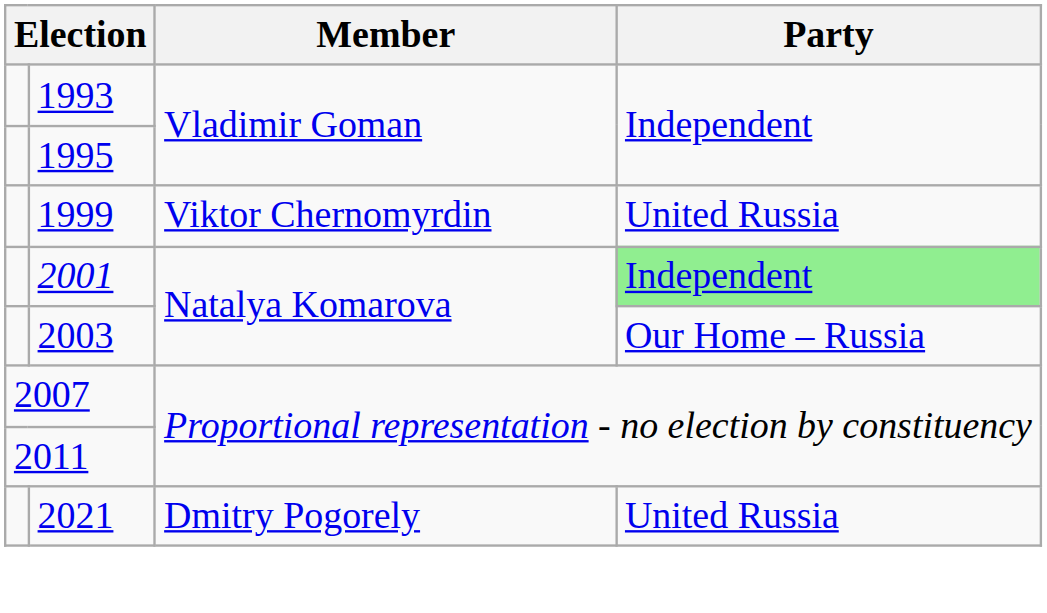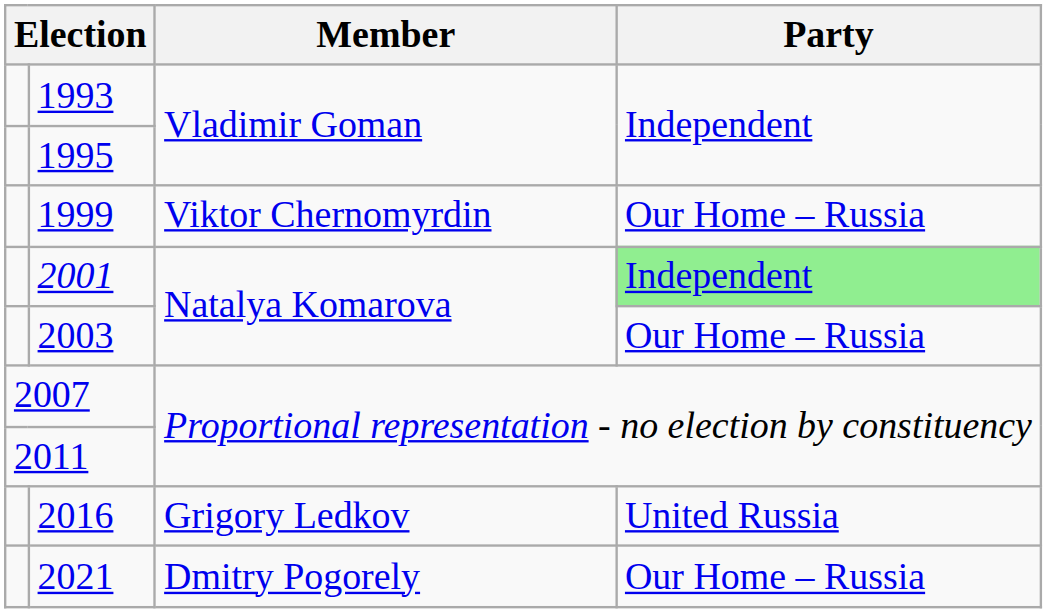(732, 214) United Russia -> (775, 214) Our Home – Russia
+ row: (76, 515)
(732, 515) United Russia -> (775, 575) Our Home – Russia
